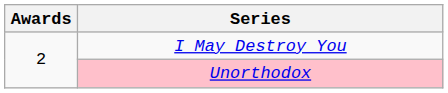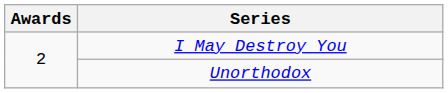(260, 74) pink background -> (260, 74) no background
